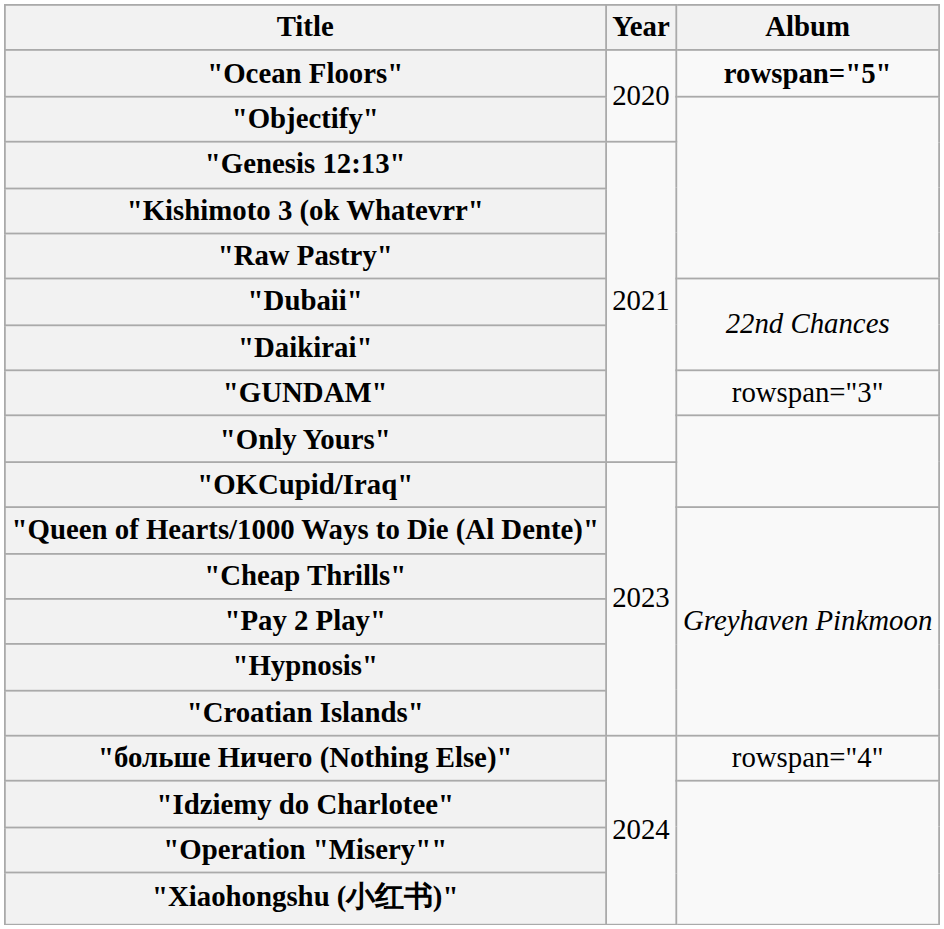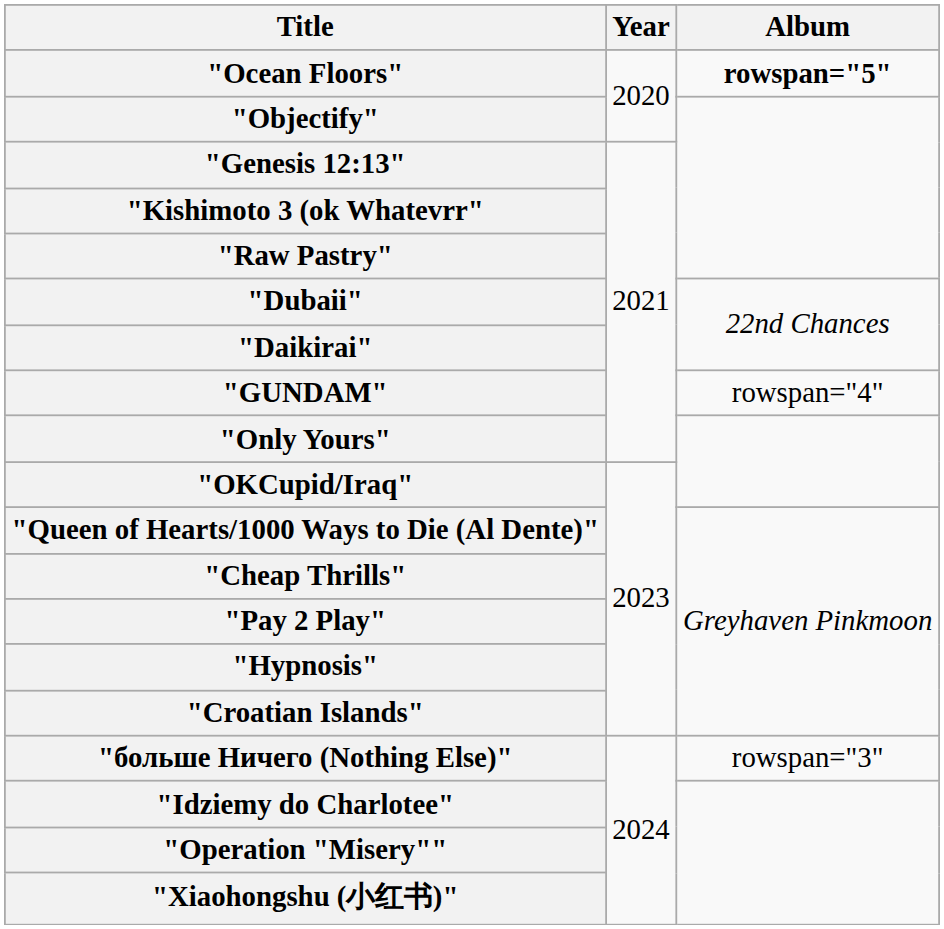(808, 392) rowspan="3" -> (808, 392) rowspan="4"
(808, 758) rowspan="4" -> (808, 758) rowspan="3"
